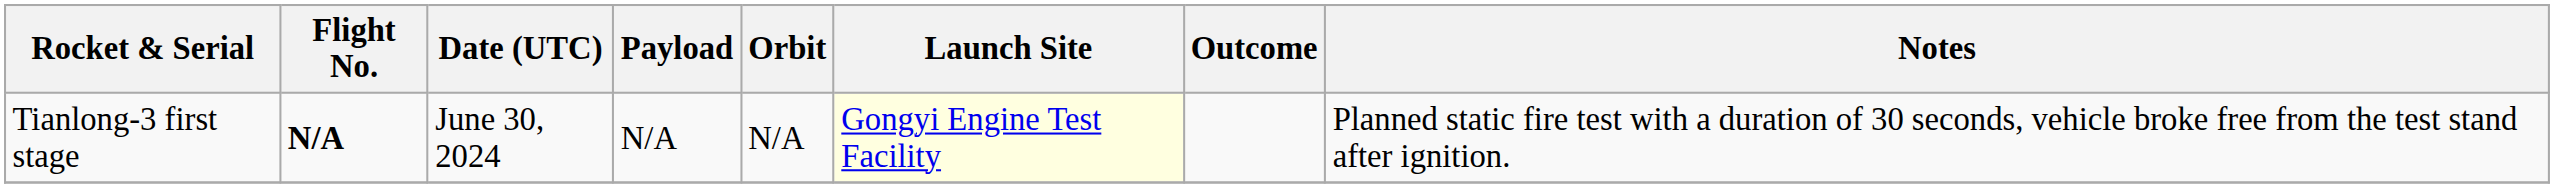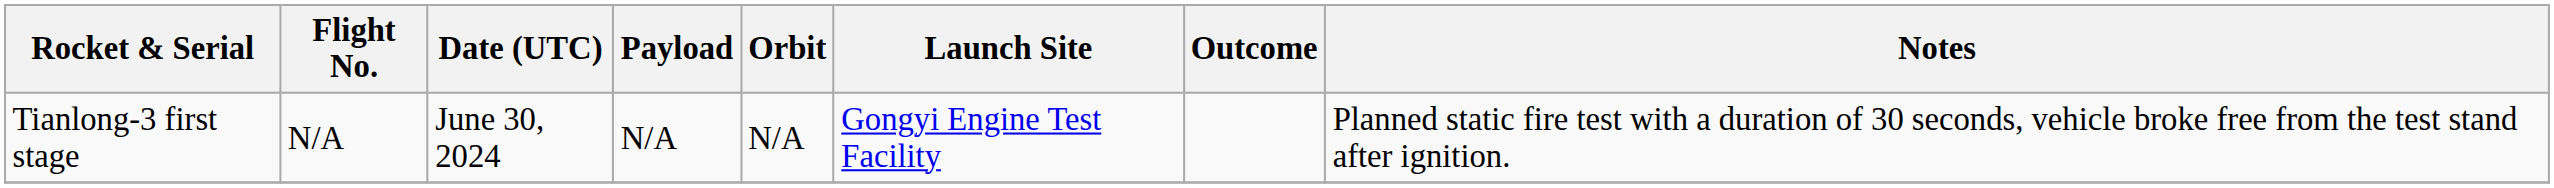(316, 137) bold -> (316, 137) normal
(971, 137) lightyellow background -> (971, 137) no background
